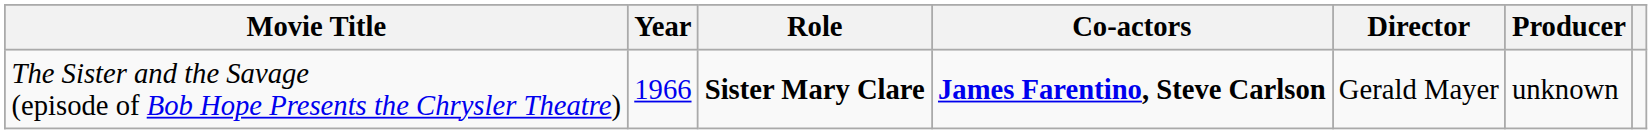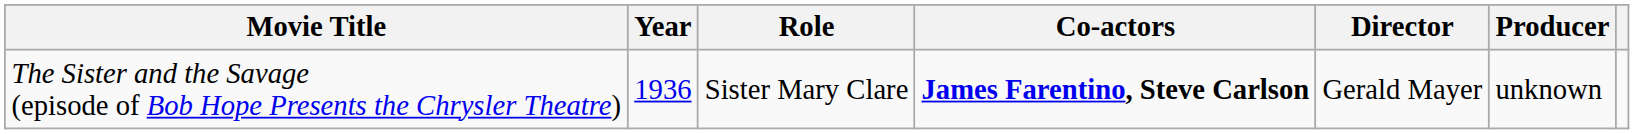(663, 88) 1966 -> (663, 88) 1936
(815, 88) bold -> (807, 88) normal
